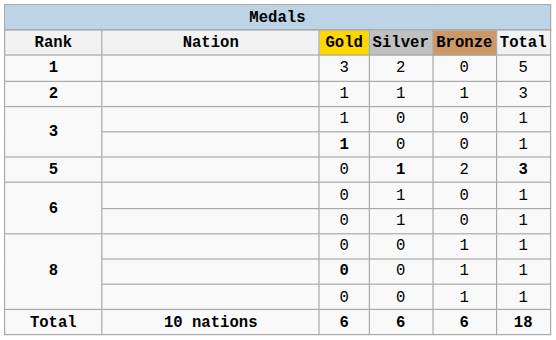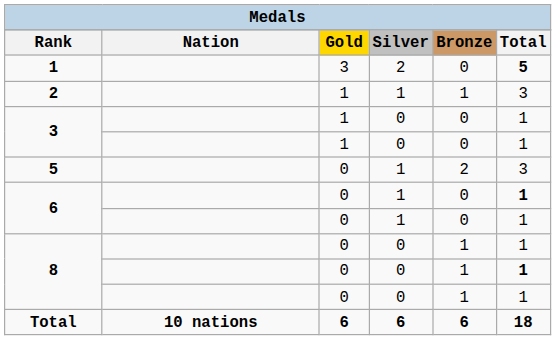(523, 68) normal -> (523, 68) bold
(344, 144) bold -> (344, 144) normal
(401, 170) bold -> (401, 170) normal
(523, 170) bold -> (523, 170) normal
(523, 195) normal -> (523, 195) bold
(344, 272) bold -> (344, 272) normal
(523, 272) normal -> (523, 272) bold
